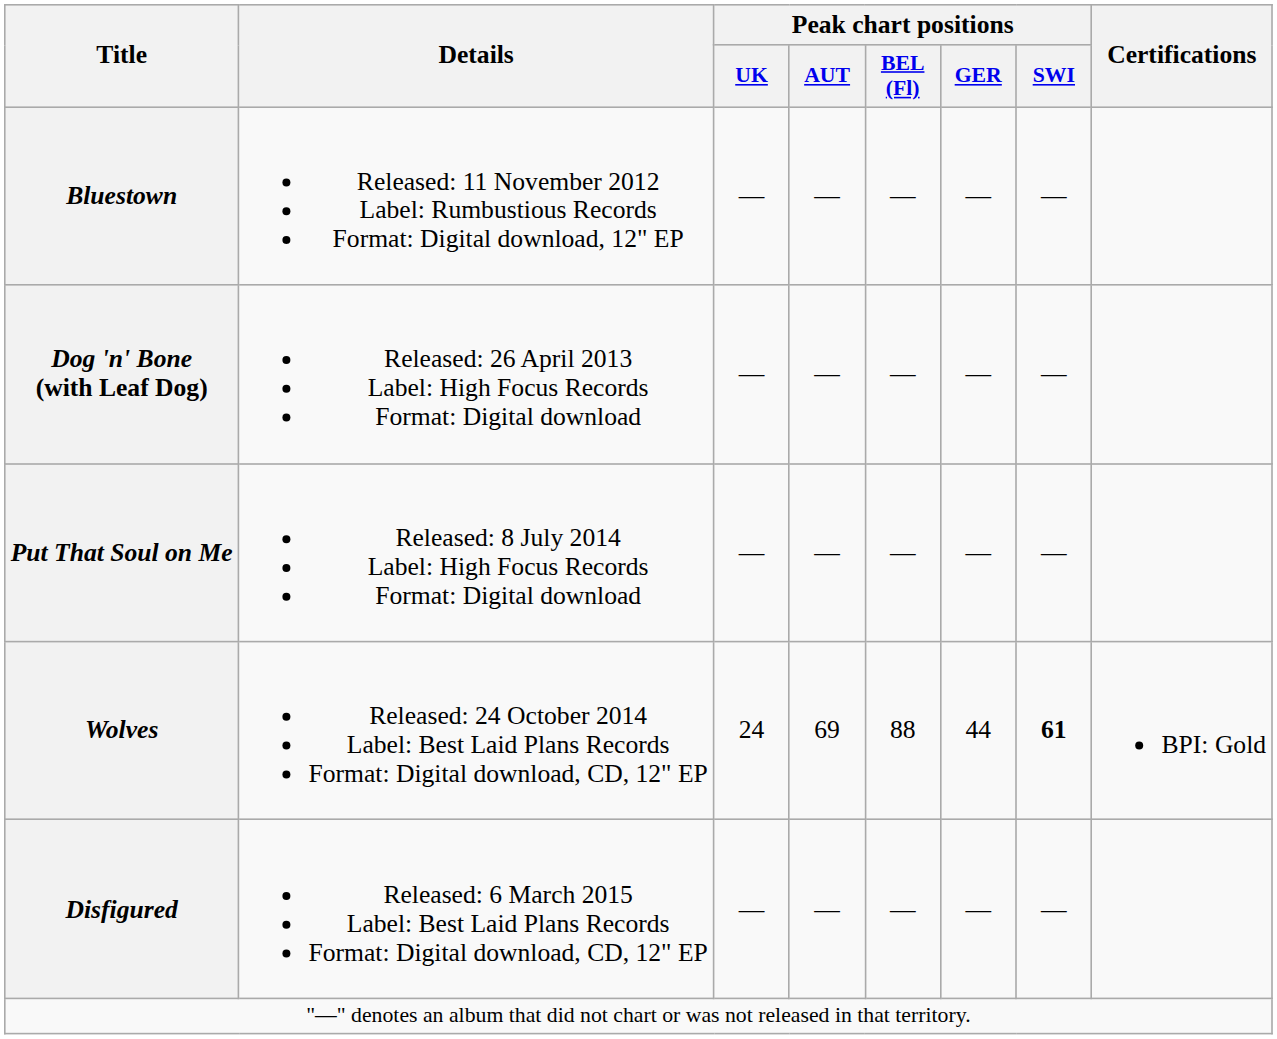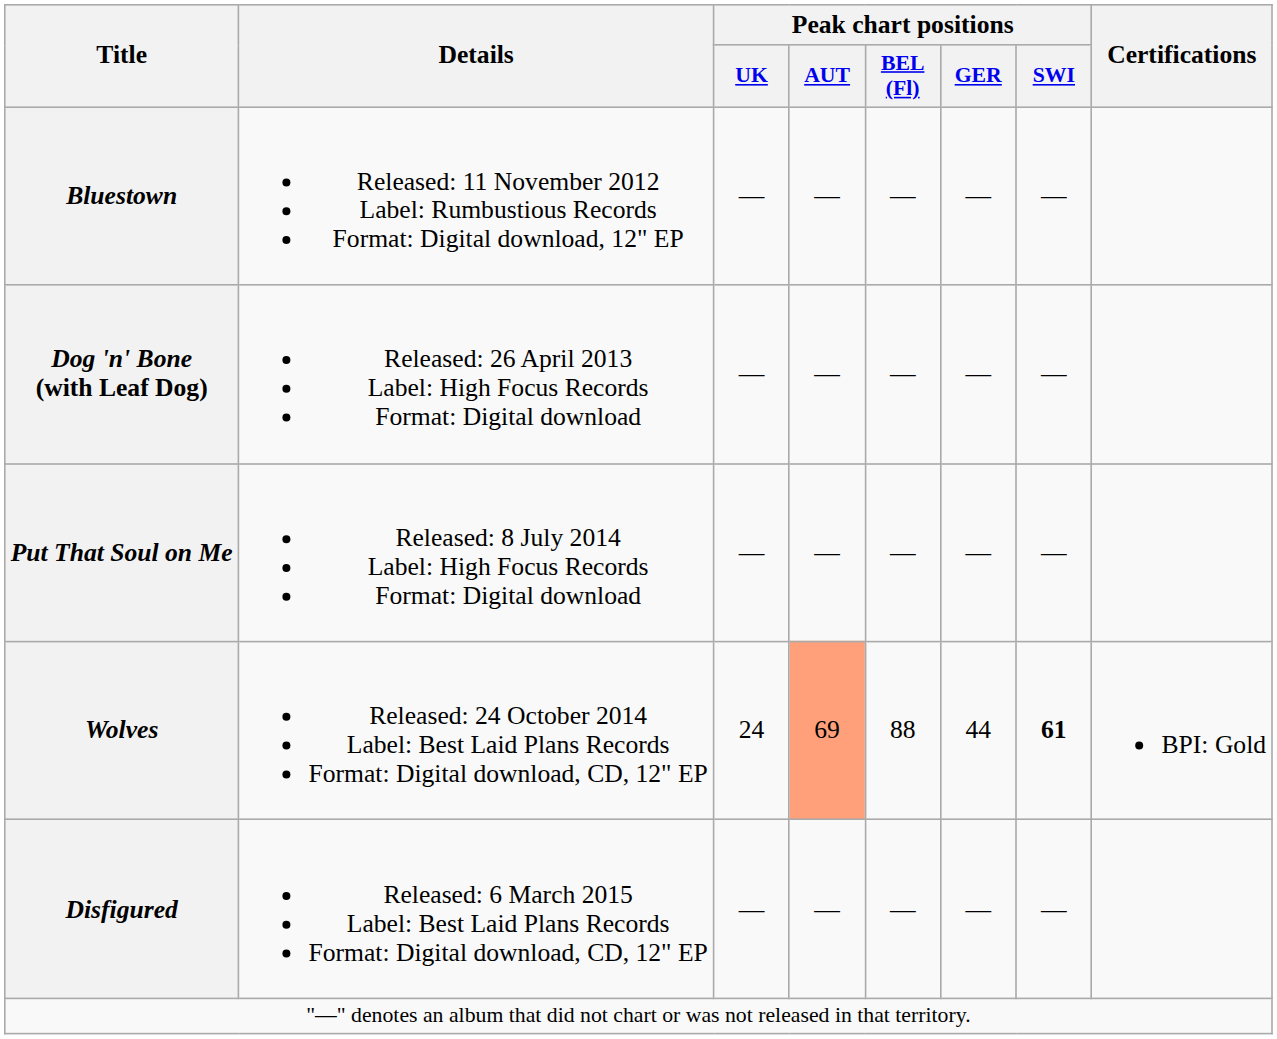(827, 730) no background -> (827, 730) lightsalmon background
